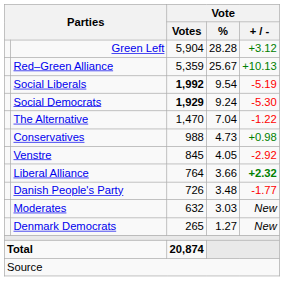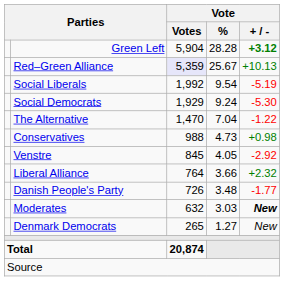(263, 48) normal -> (263, 48) bold
(190, 66) no background -> (190, 66) lavender background
(190, 84) bold -> (190, 84) normal
(190, 102) bold -> (190, 102) normal
(263, 173) bold -> (263, 173) normal
(266, 208) normal -> (265, 208) bold
